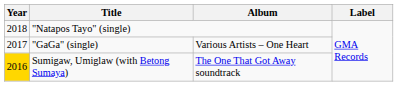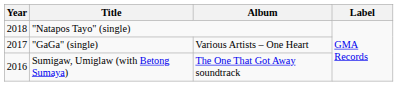(17, 67) gold background -> (17, 67) no background
